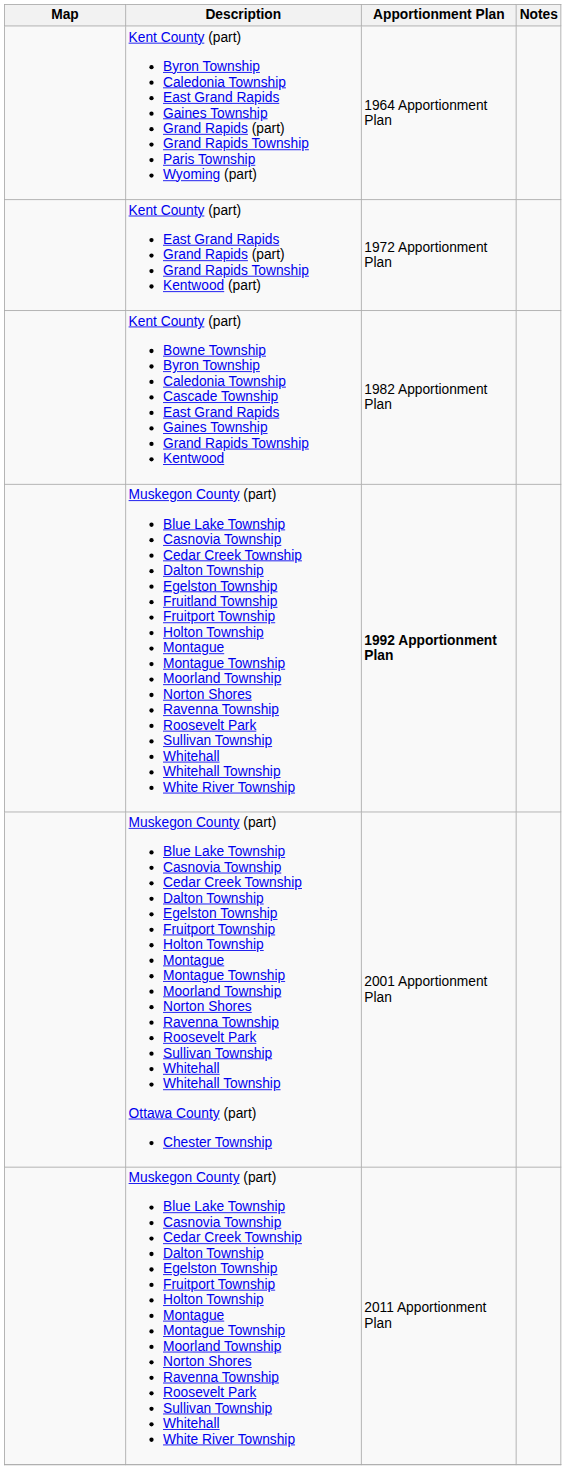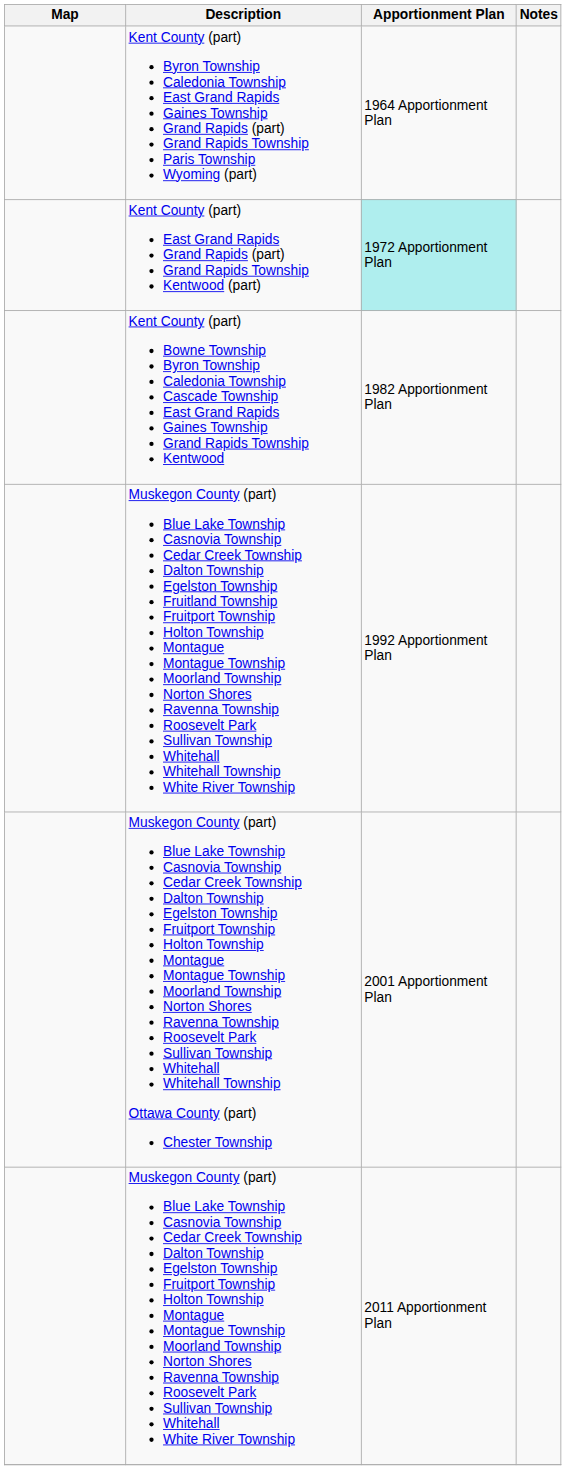(426, 255) no background -> (426, 255) paleturquoise background
(431, 647) bold -> (426, 647) normal
